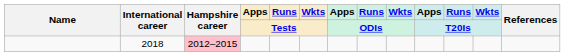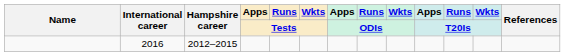(153, 43) 2018 -> (153, 43) 2016
(213, 43) pink background -> (213, 43) no background
